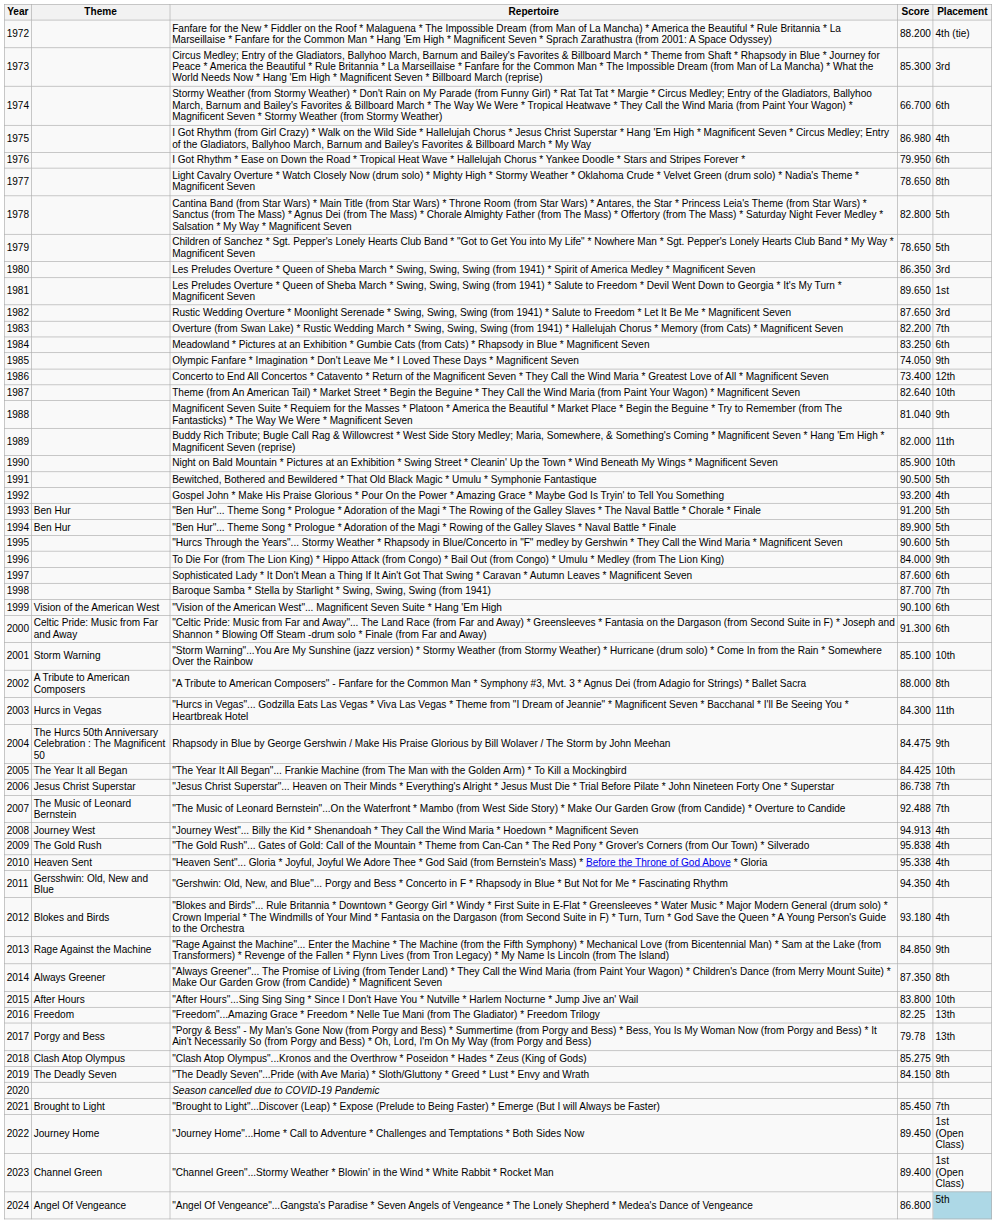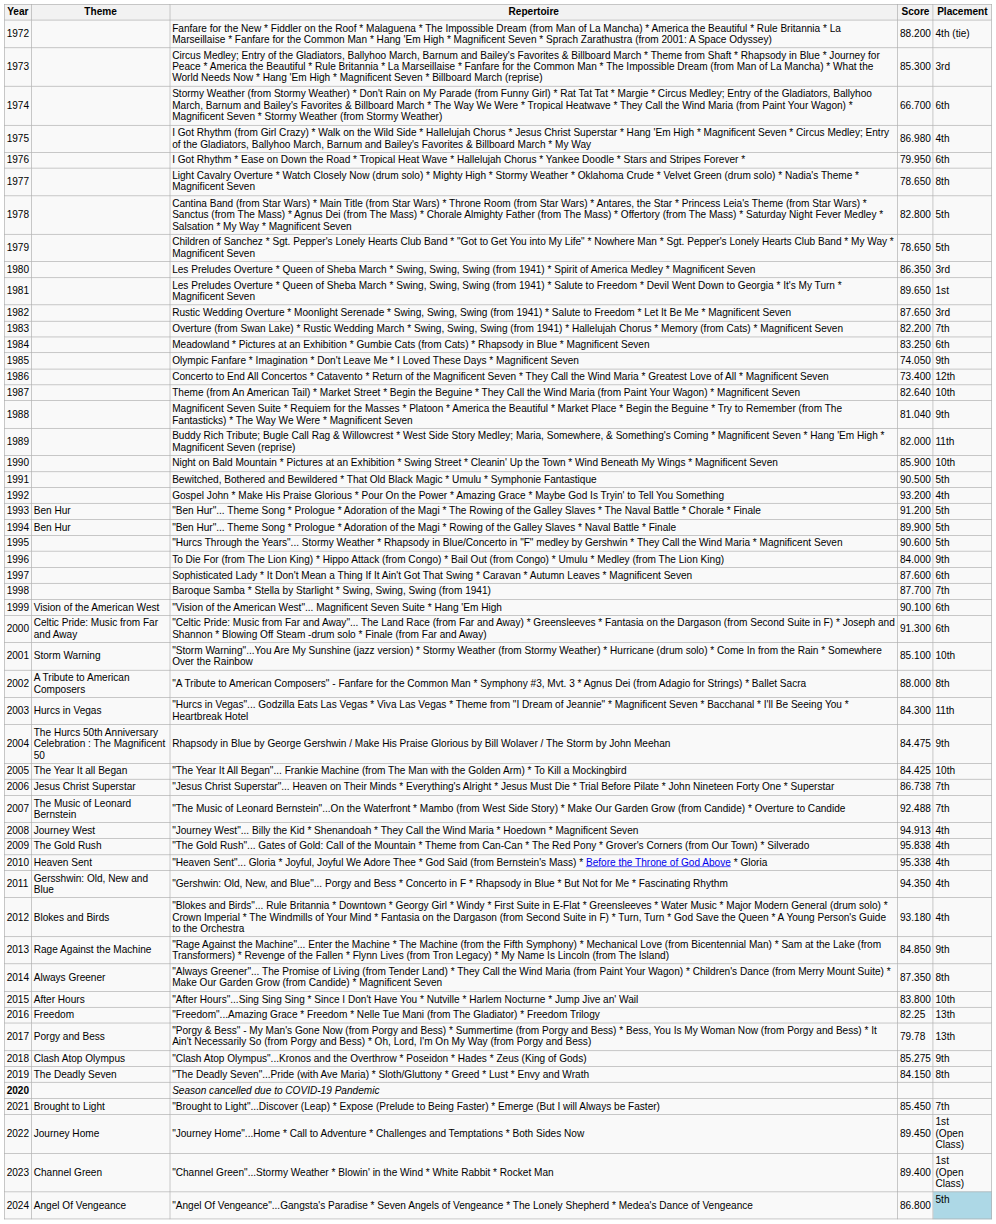(18, 1090) normal -> (18, 1090) bold
